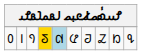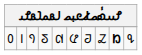(45, 39) gold background -> (45, 39) no background
(59, 39) lightblue background -> (59, 39) no background
(117, 39) normal -> (117, 39) bold
